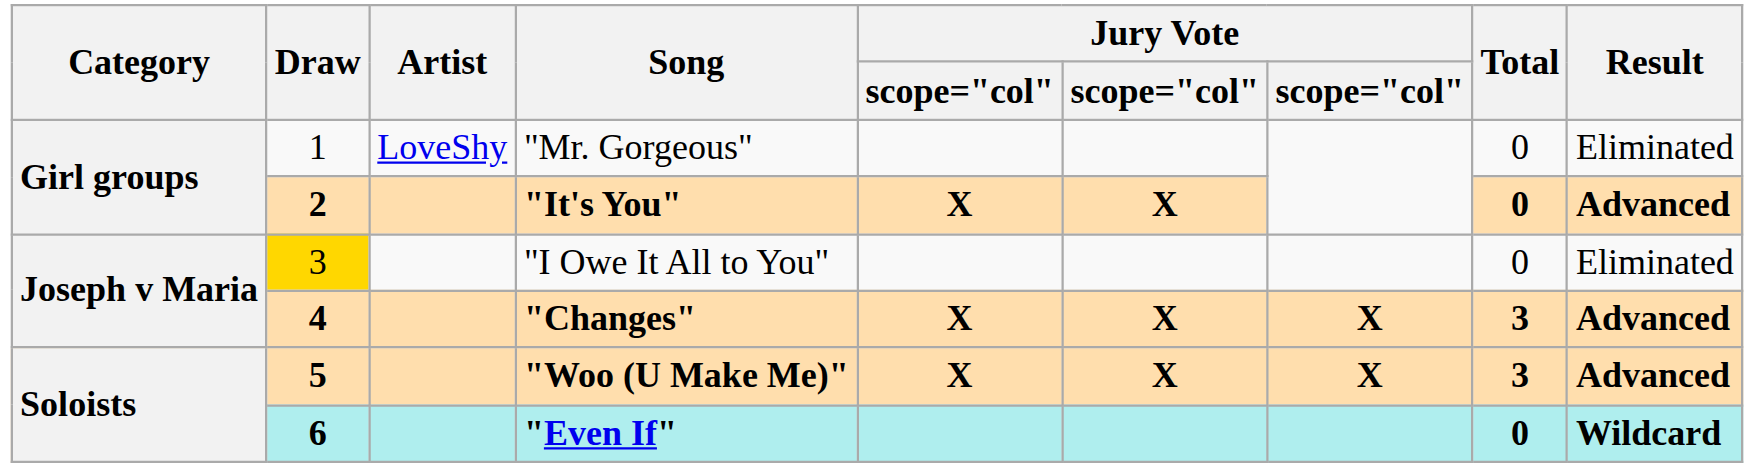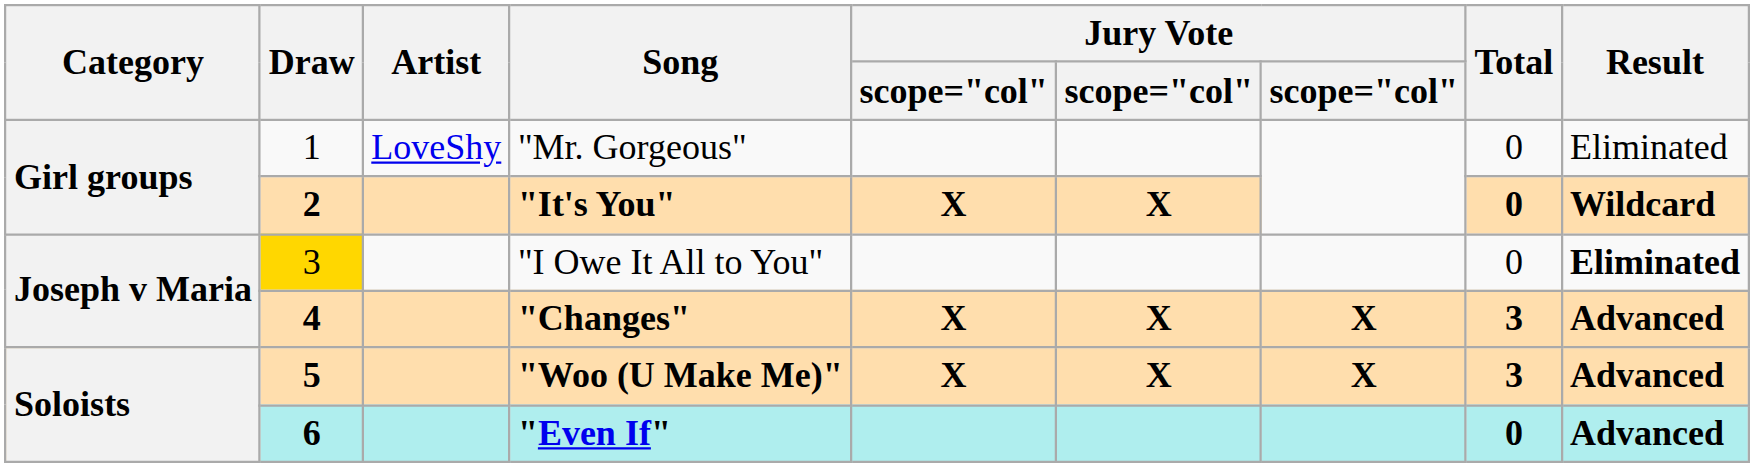(1653, 204) Advanced -> (1643, 204) Wildcard
(1655, 261) normal -> (1655, 261) bold
(1649, 432) Wildcard -> (1647, 432) Advanced
